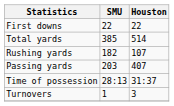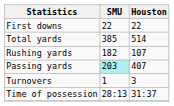(109, 67) no background -> (109, 67) paleturquoise background
rows swapped: (29, 94) <-> (52, 81)
